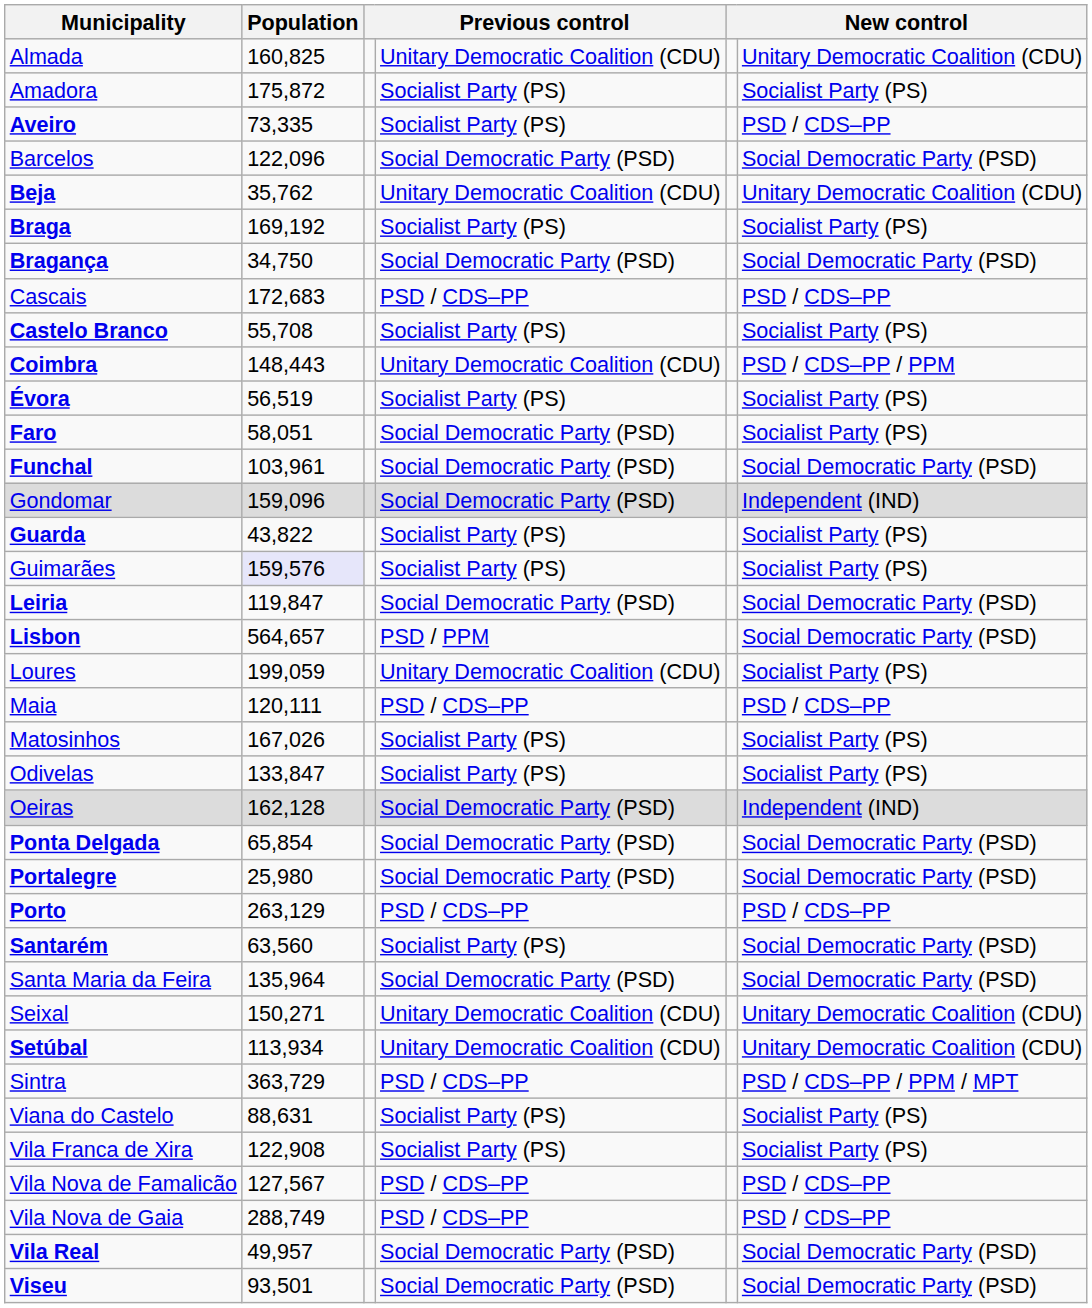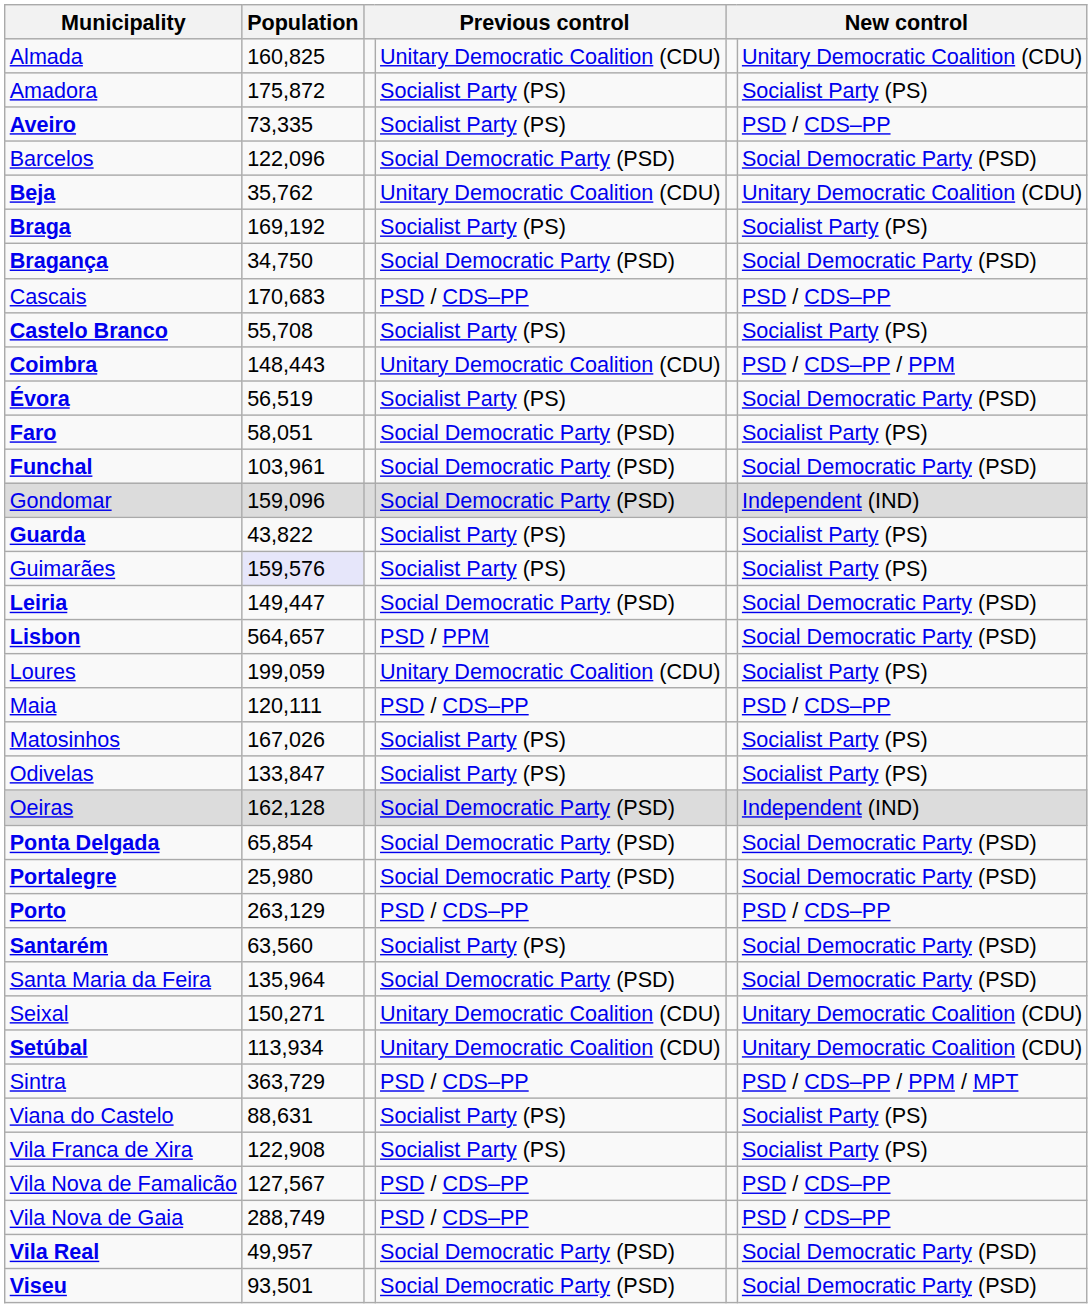(286, 295) 172,683 -> (286, 295) 170,683
(835, 398) Socialist Party (PS) -> (889, 398) Social Democratic Party (PSD)
(285, 603) 119,847 -> (286, 603) 149,447
